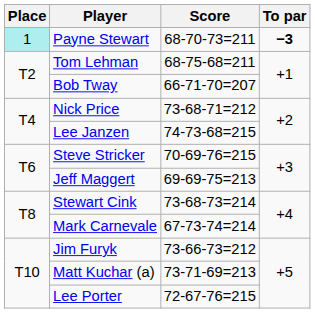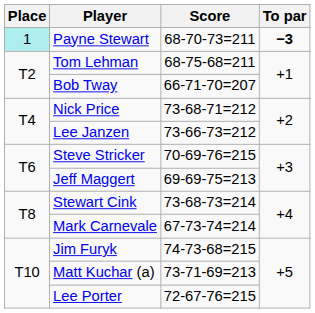(210, 132) 74-73-68=215 -> (210, 132) 73-66-73=212
(210, 249) 73-66-73=212 -> (210, 249) 74-73-68=215
